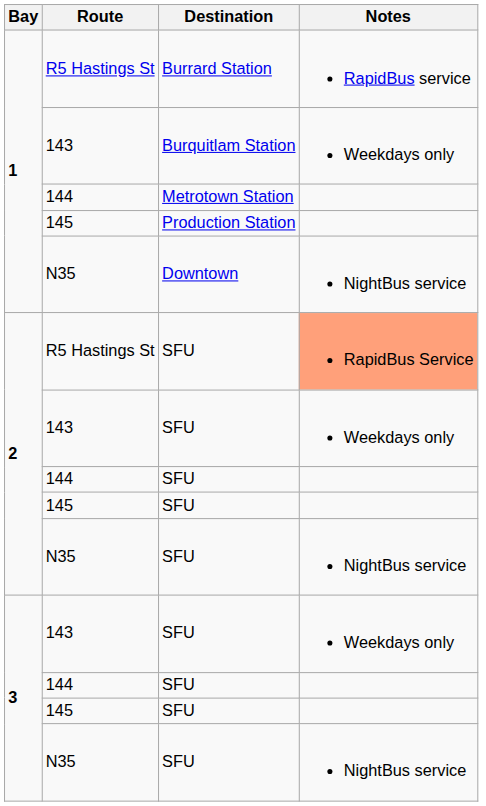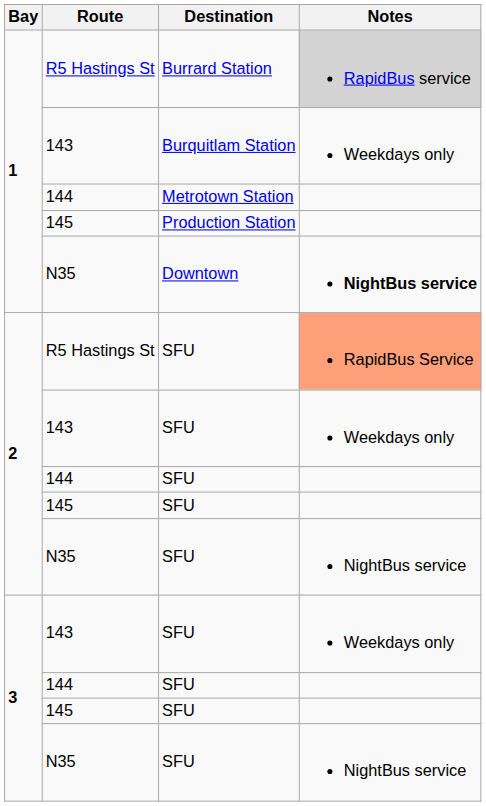(388, 78) no background -> (390, 78) lightgrey background
(388, 284) normal -> (390, 284) bold
